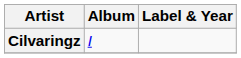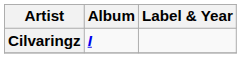(90, 40) normal -> (90, 40) bold
